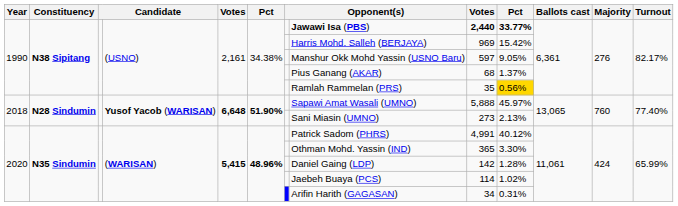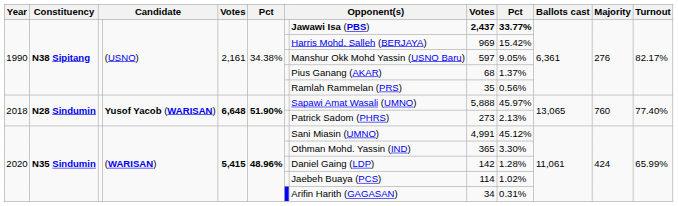(483, 27) 2,440 -> (483, 27) 2,437
(513, 88) gold background -> (513, 88) no background
(335, 118) Sani Miasin (UMNO) -> (340, 118) Patrick Sadom (PHRS)
(340, 133) Patrick Sadom (PHRS) -> (335, 133) Sani Miasin (UMNO)
(515, 133) 40.12% -> (515, 133) 45.12%
